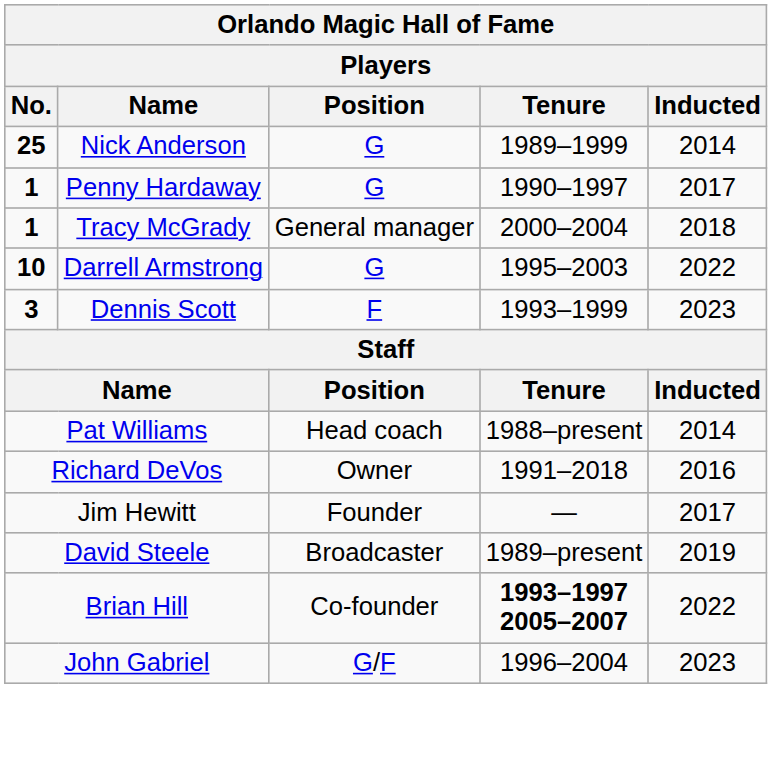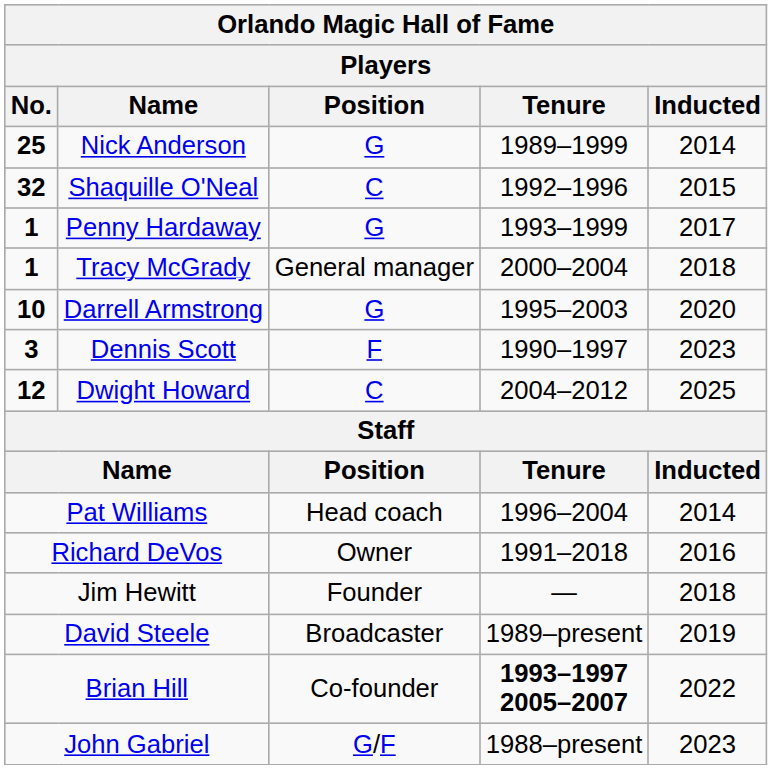+ row: (163, 187)
(564, 187) 1990–1997 -> (564, 227) 1993–1999
(707, 268) 2022 -> (707, 308) 2020
(564, 308) 1993–1999 -> (564, 349) 1990–1997
+ row: (163, 390)
(564, 430) 1988–present -> (564, 512) 1996–2004
(707, 512) 2017 -> (707, 593) 2018
(564, 662) 1996–2004 -> (564, 743) 1988–present
